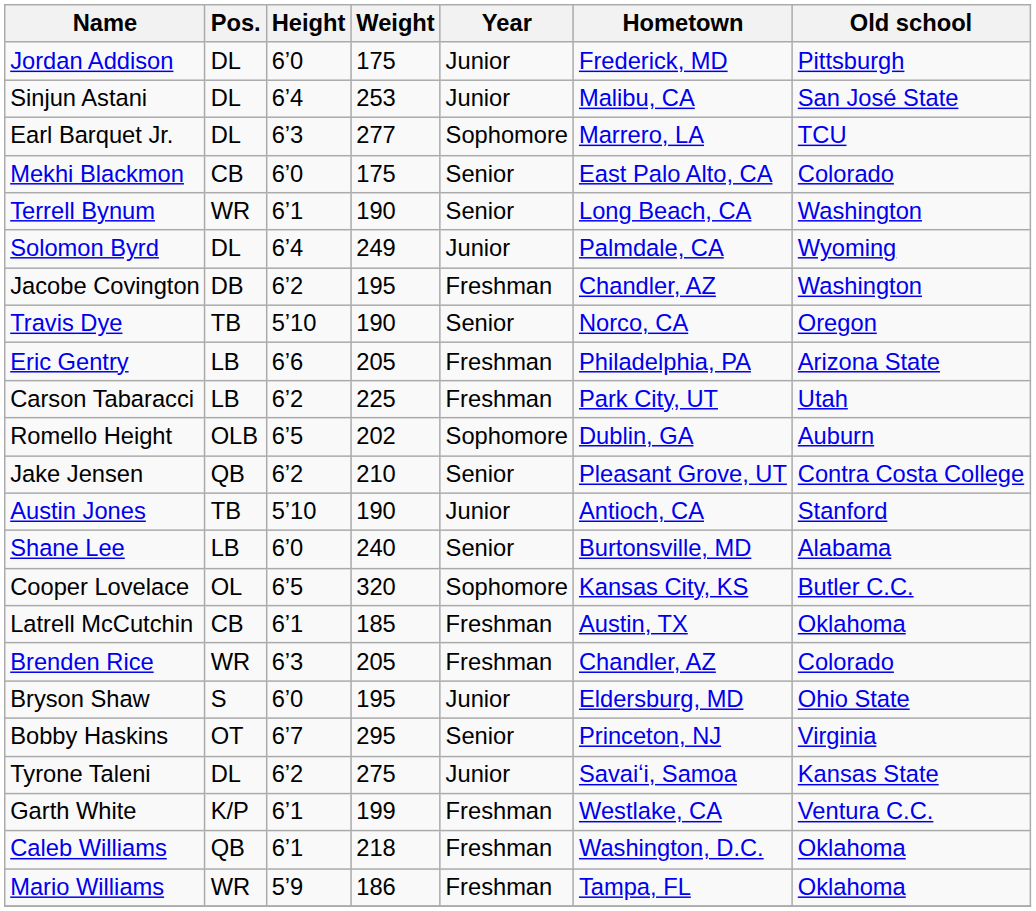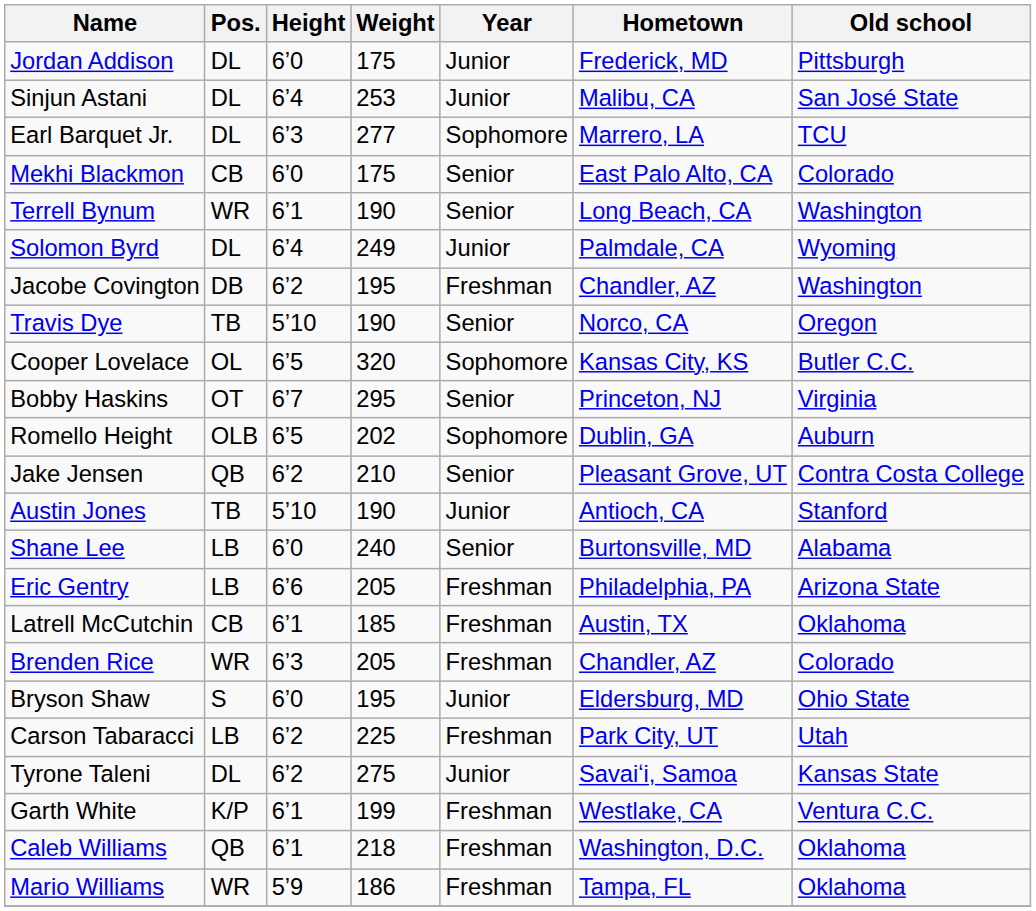rows swapped: (69, 361) <-> (100, 586)
rows swapped: (89, 736) <-> (102, 398)
